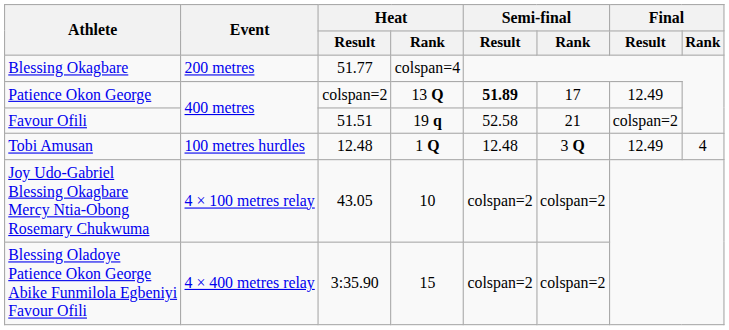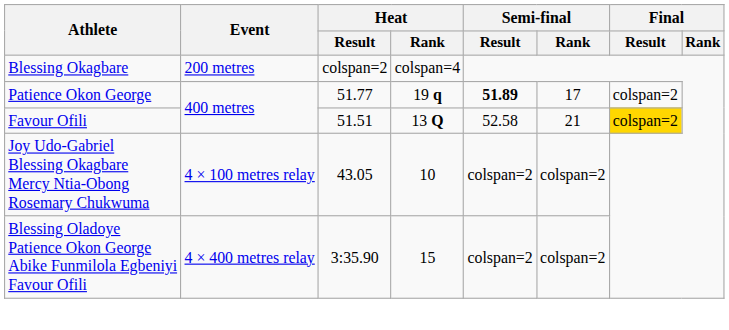(355, 68) 51.77 -> (355, 68) colspan=2
(355, 94) colspan=2 -> (355, 94) 51.77
(427, 94) 13 Q -> (427, 94) 19 q
(645, 94) 12.49 -> (645, 94) colspan=2
(427, 121) 19 q -> (427, 121) 13 Q
(645, 121) no background -> (645, 121) gold background
- row: (51, 147)
